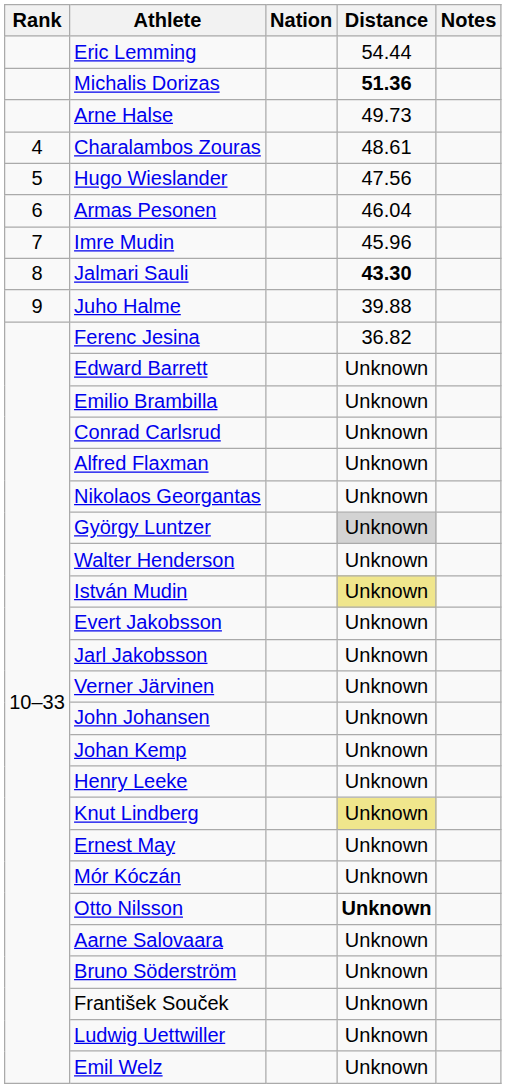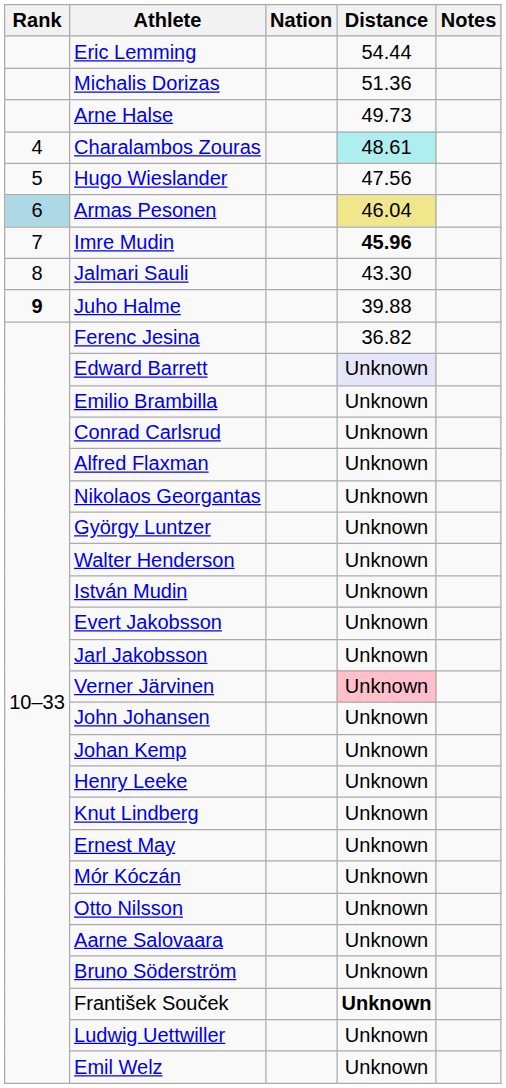(387, 83) bold -> (387, 83) normal
(387, 147) no background -> (387, 147) paleturquoise background
(37, 210) no background -> (37, 210) lightblue background
(387, 210) no background -> (387, 210) khaki background
(387, 242) normal -> (387, 242) bold
(387, 274) bold -> (387, 274) normal
(37, 305) normal -> (37, 305) bold
(387, 369) no background -> (387, 369) lavender background
(387, 527) lightgrey background -> (387, 527) no background
(387, 591) khaki background -> (387, 591) no background
(387, 686) no background -> (387, 686) pink background
(387, 813) khaki background -> (387, 813) no background
(387, 908) bold -> (387, 908) normal
(387, 1003) normal -> (387, 1003) bold
